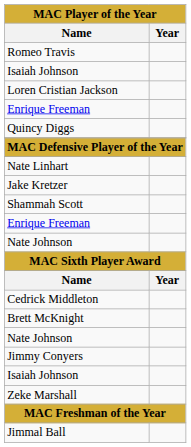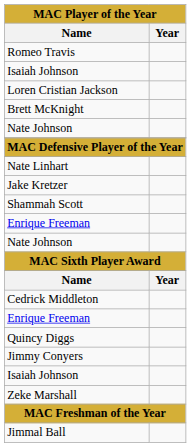(49, 109) Enrique Freeman -> (45, 109) Brett McKnight
(41, 128) Quincy Diggs -> (40, 128) Nate Johnson
(45, 318) Brett McKnight -> (49, 318) Enrique Freeman
(40, 337) Nate Johnson -> (41, 337) Quincy Diggs
